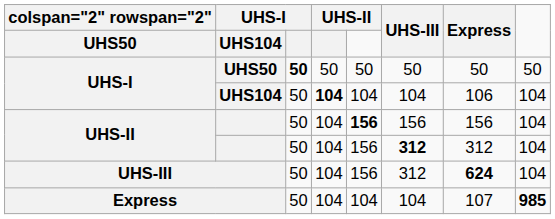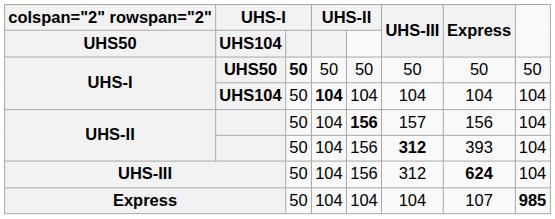(479, 95) 106 -> (479, 95) 104
(412, 122) 156 -> (412, 122) 157
(479, 148) 312 -> (479, 148) 393
